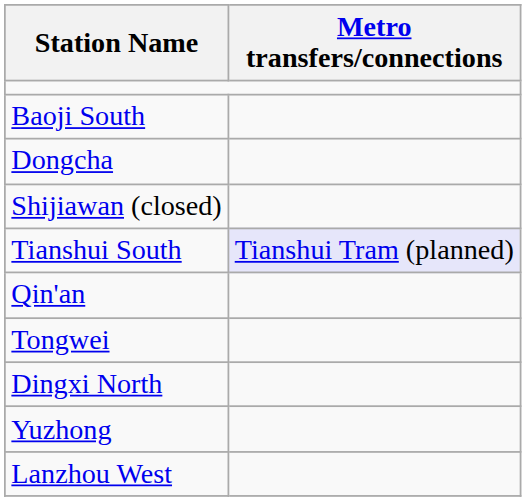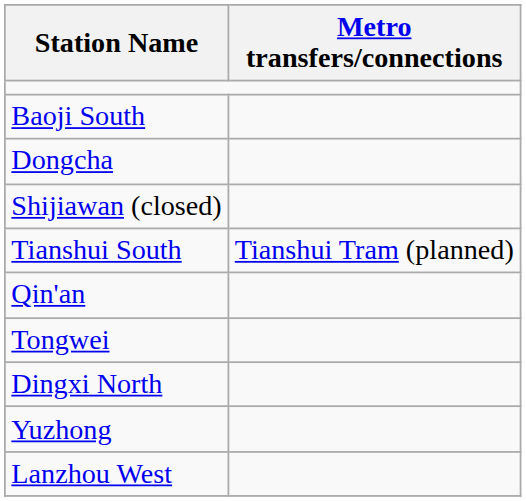(374, 250) lavender background -> (374, 250) no background
